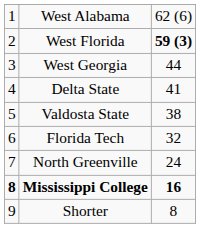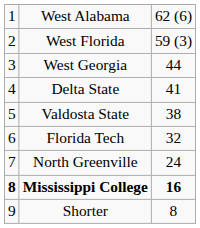(173, 41) bold -> (173, 41) normal
